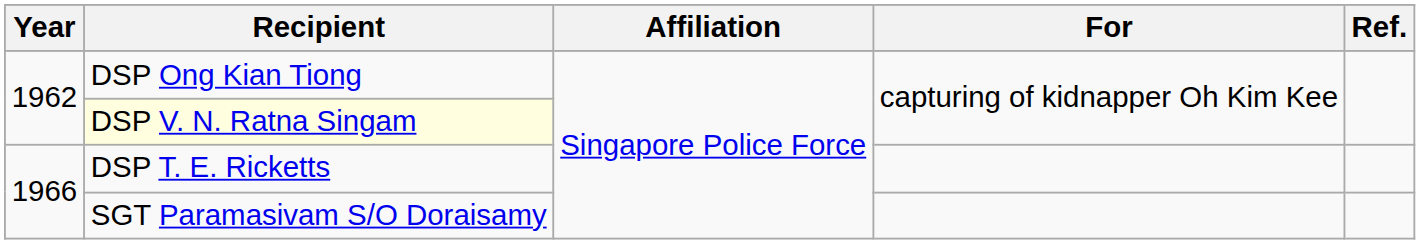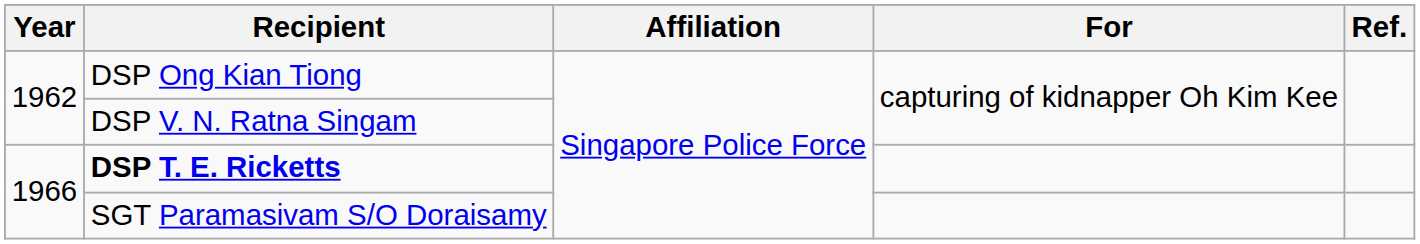(254, 121) lightyellow background -> (254, 121) no background
(210, 167) normal -> (216, 167) bold
